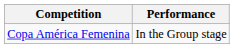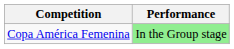(181, 33) no background -> (181, 33) lightgreen background
